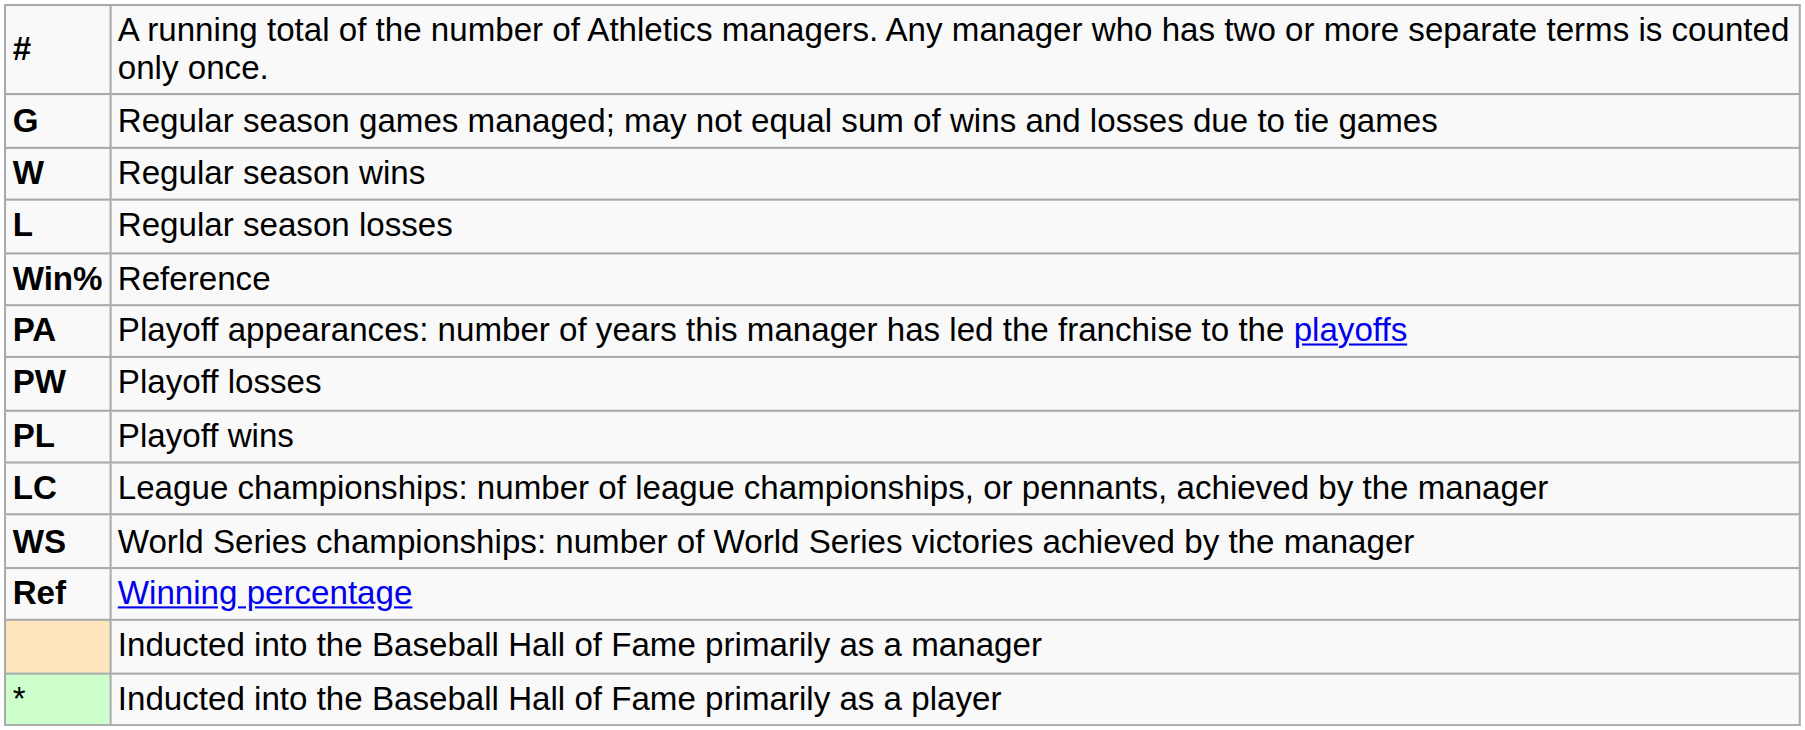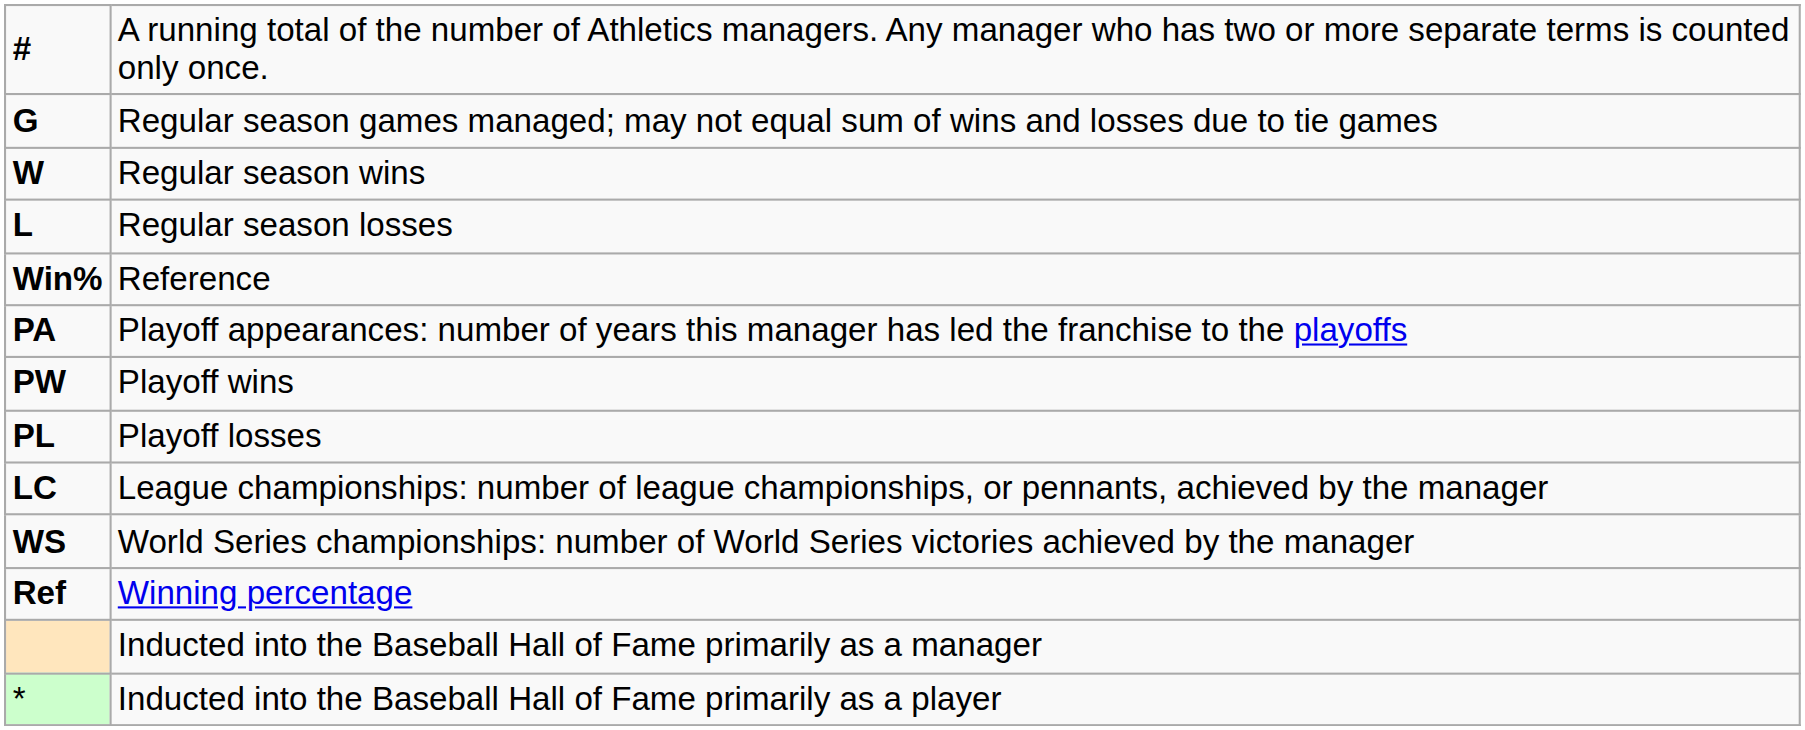(220, 383) Playoff losses -> (206, 383) Playoff wins
(206, 435) Playoff wins -> (220, 435) Playoff losses
